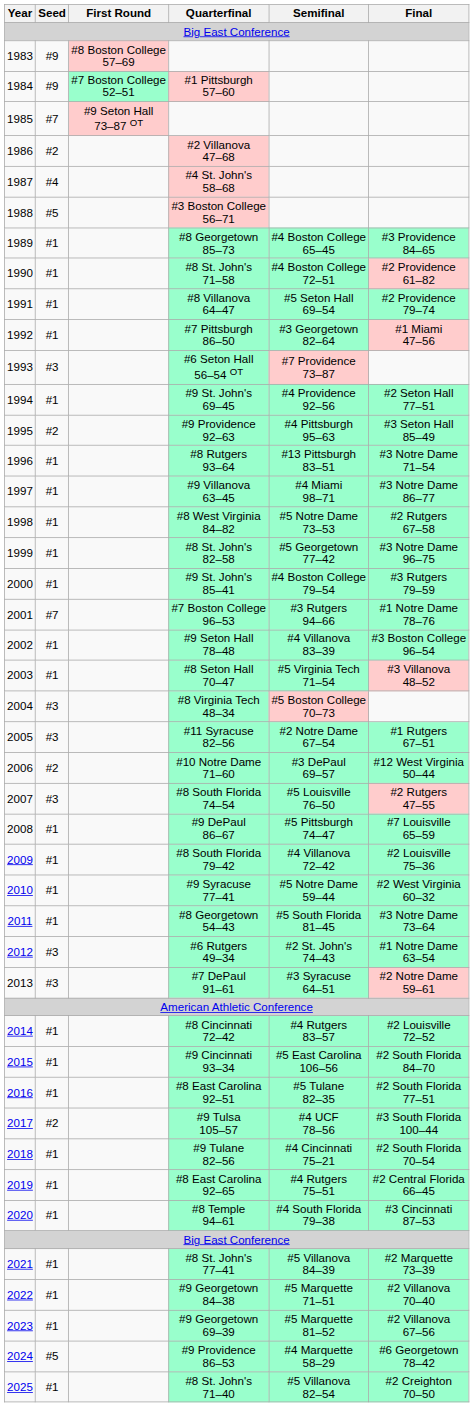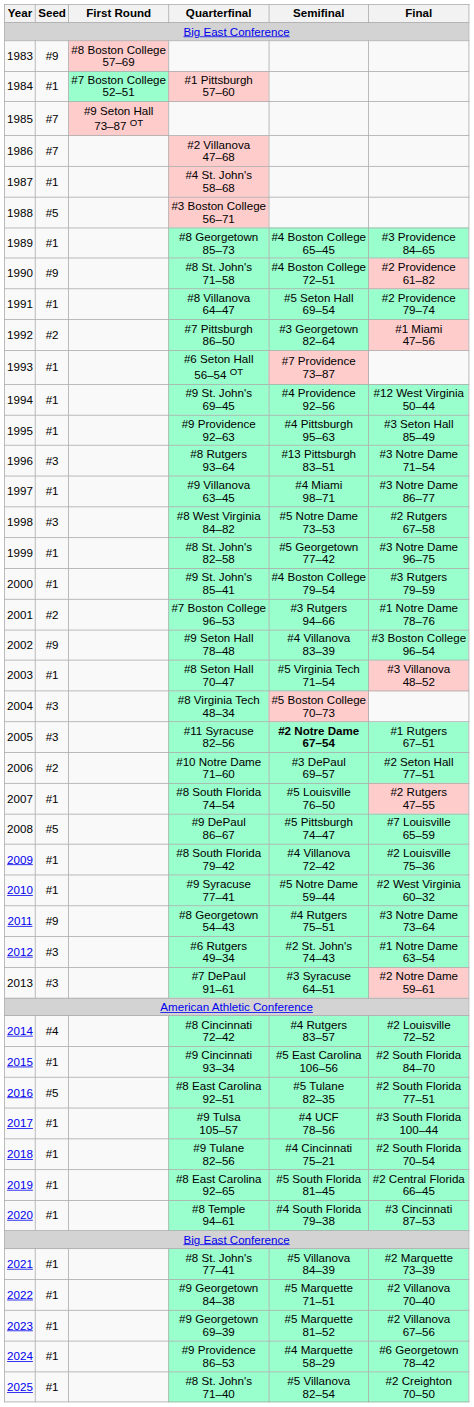(52, 86) #9 -> (52, 86) #1
(52, 151) #2 -> (52, 151) #7
(52, 181) #4 -> (52, 181) #1
(52, 273) #1 -> (52, 273) #9
(52, 335) #1 -> (52, 335) #2
(52, 367) #3 -> (52, 367) #1
(419, 399) #2 Seton Hall 77–51 -> (419, 399) #12 West Virginia 50–44
(52, 430) #2 -> (52, 430) #1
(52, 461) #1 -> (52, 461) #3
(52, 522) #1 -> (52, 522) #3
(52, 614) #7 -> (52, 614) #2
(52, 645) #1 -> (52, 645) #9
(319, 737) normal -> (319, 737) bold
(419, 767) #12 West Virginia 50–44 -> (419, 767) #2 Seton Hall 77–51
(52, 798) #3 -> (52, 798) #1
(52, 829) #1 -> (52, 829) #5
(52, 921) #1 -> (52, 921) #9
(319, 921) #5 South Florida 81–45 -> (319, 921) #4 Rutgers 75–51
(52, 1031) #1 -> (52, 1031) #4
(52, 1092) #1 -> (52, 1092) #5
(52, 1123) #2 -> (52, 1123) #1
(319, 1184) #4 Rutgers 75–51 -> (319, 1184) #5 South Florida 81–45
(52, 1356) #5 -> (52, 1356) #1
